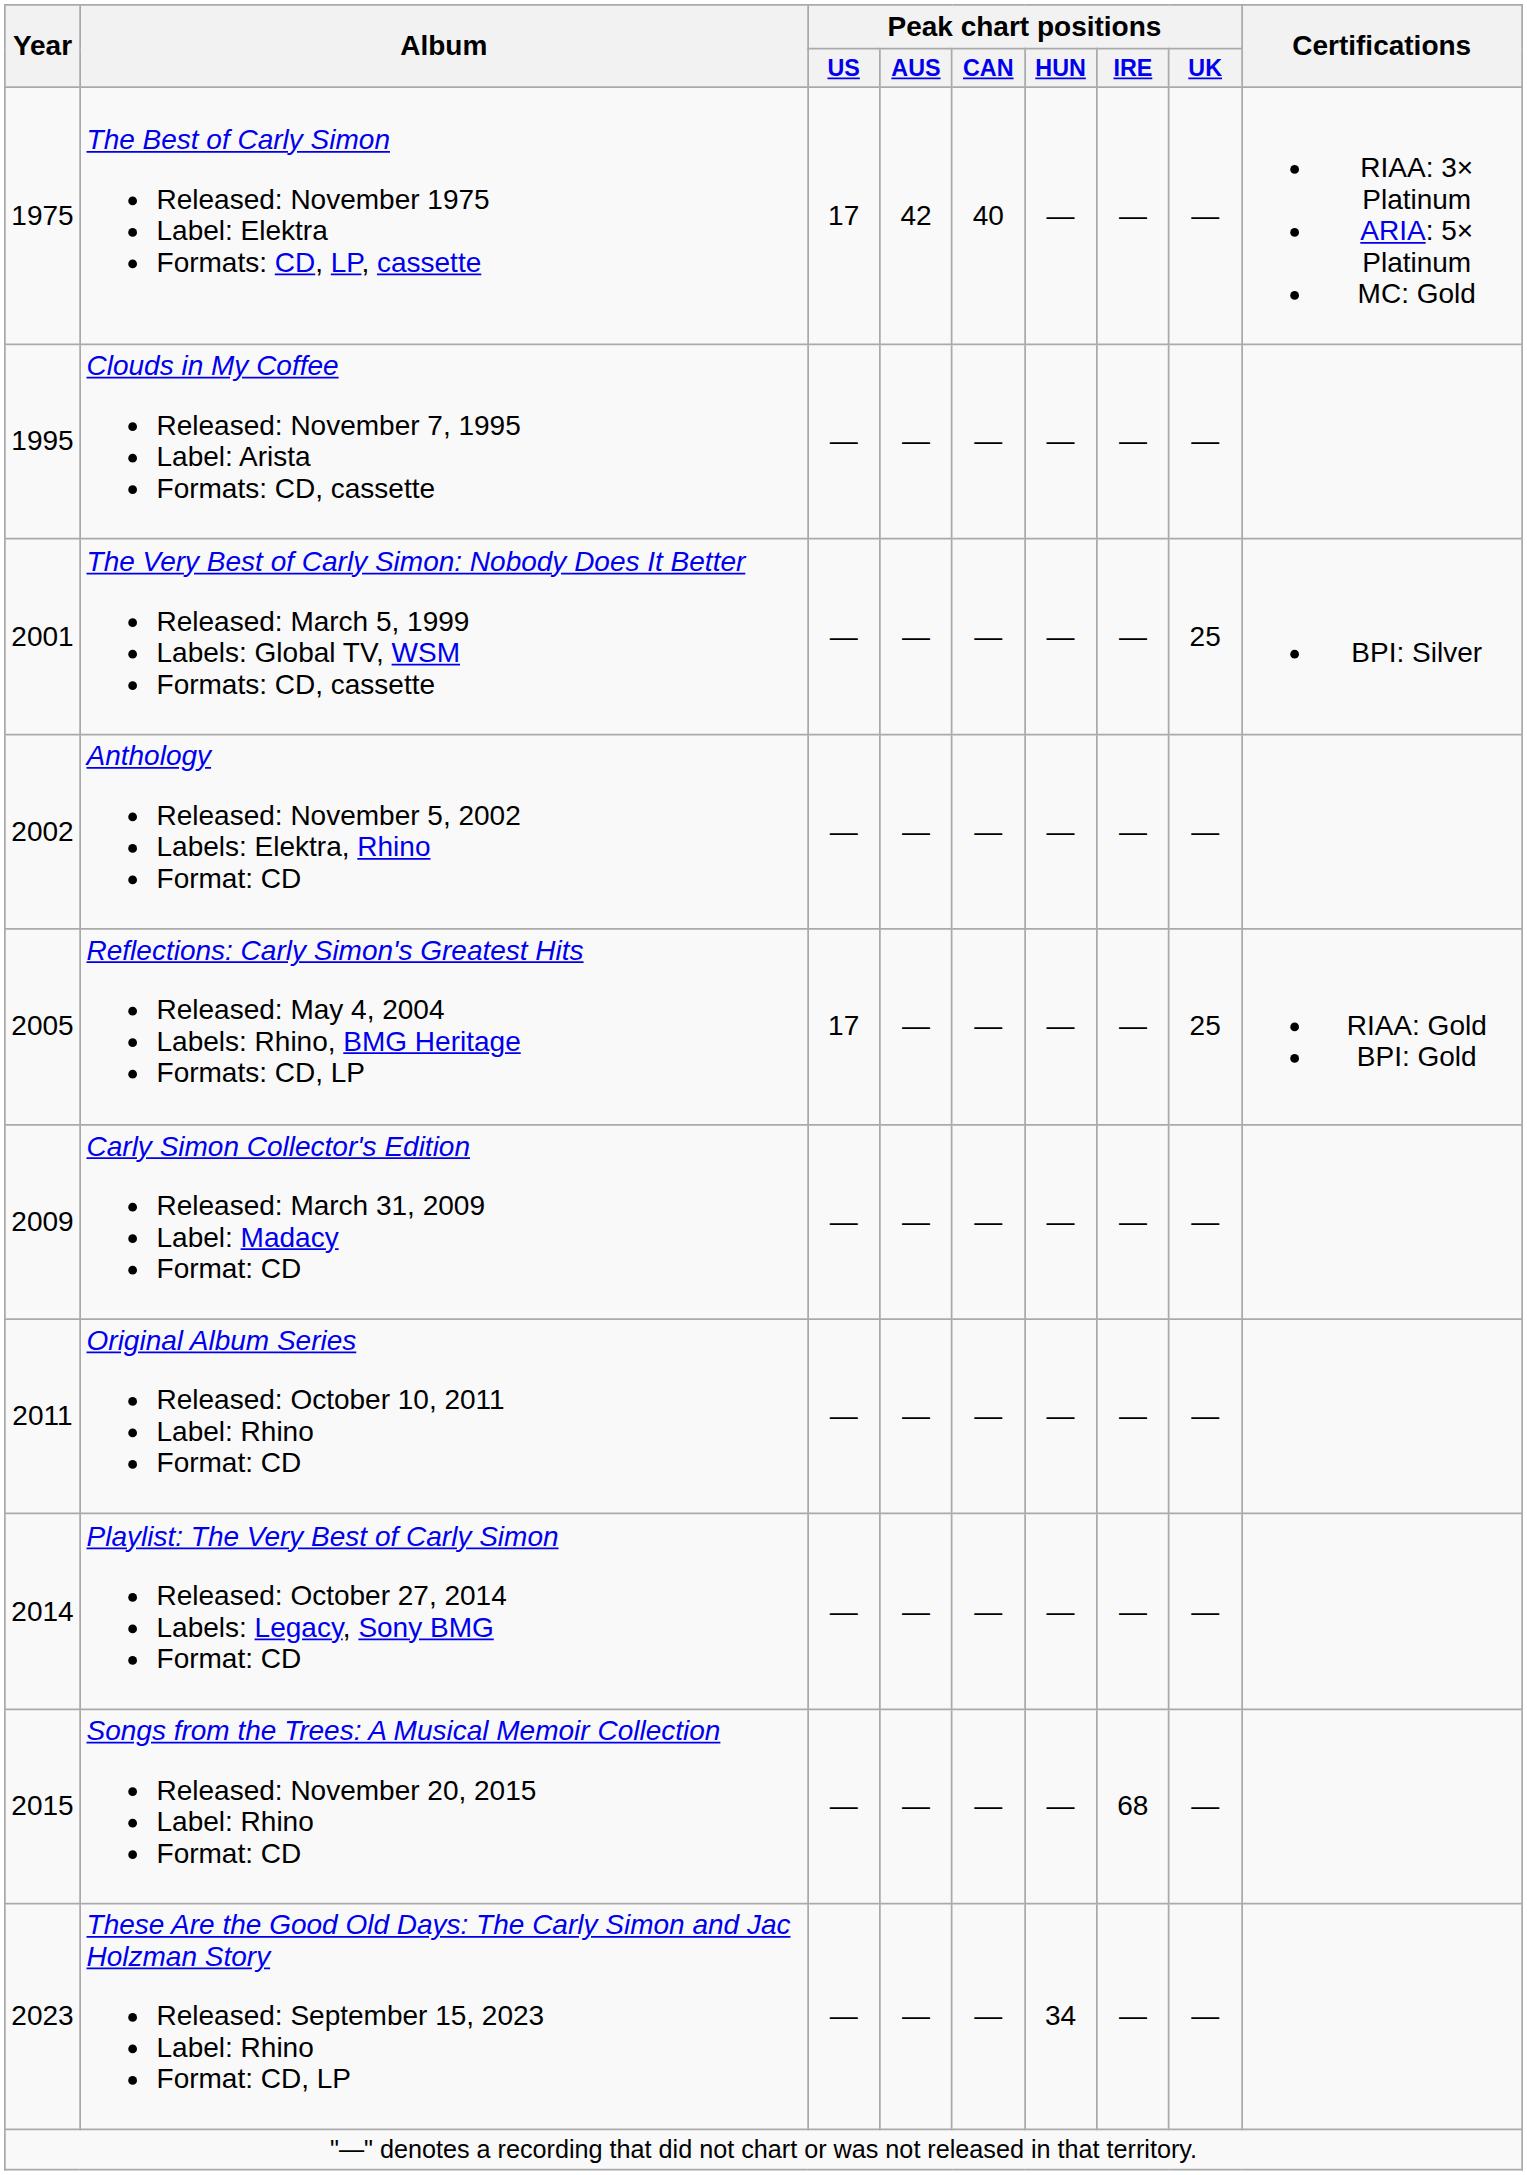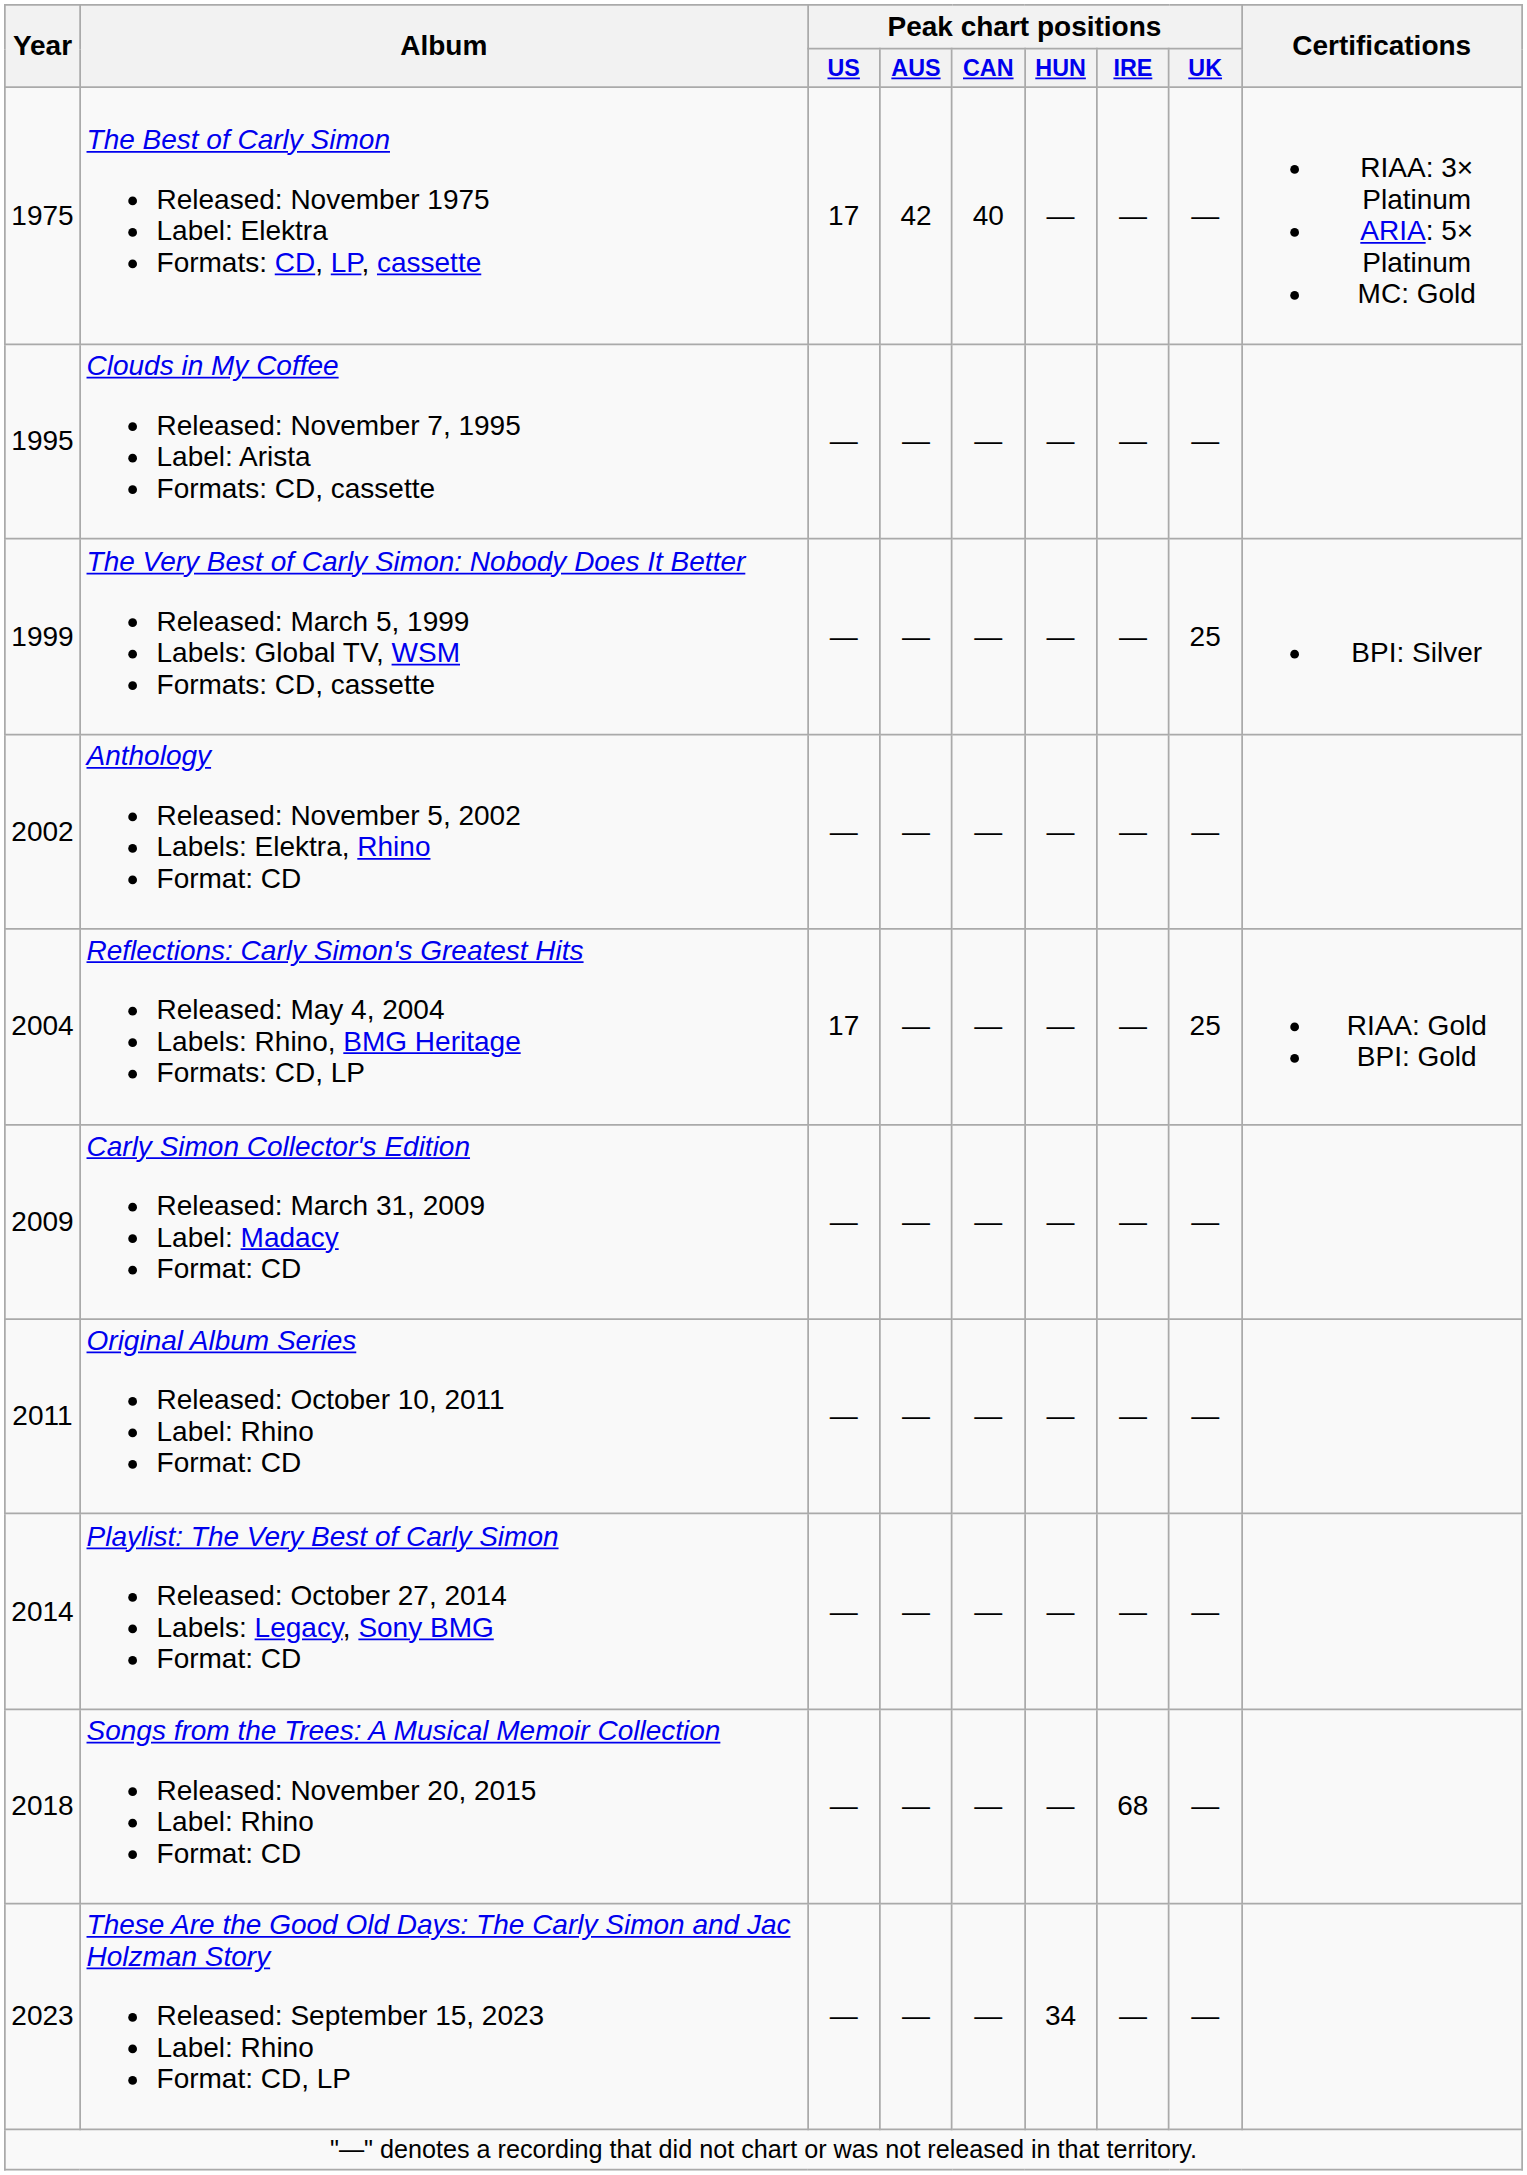(42, 636) 2001 -> (42, 636) 1999
(42, 1026) 2005 -> (42, 1026) 2004
(42, 1805) 2015 -> (42, 1805) 2018
